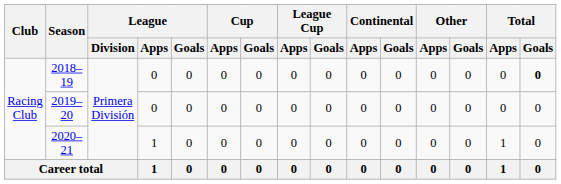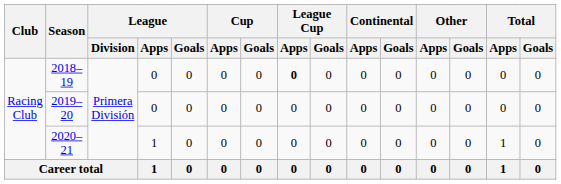(294, 75) normal -> (294, 75) bold
(538, 75) bold -> (538, 75) normal
